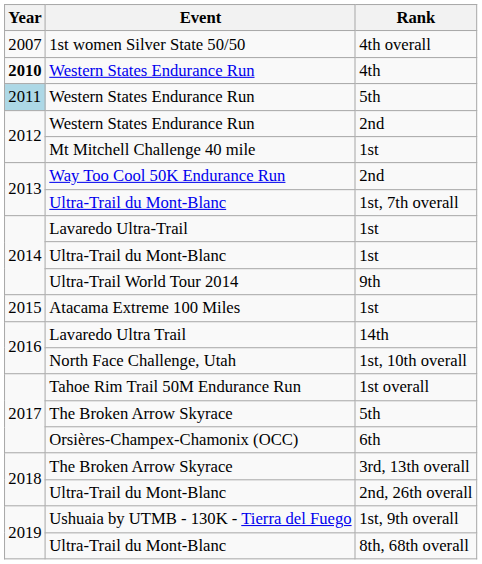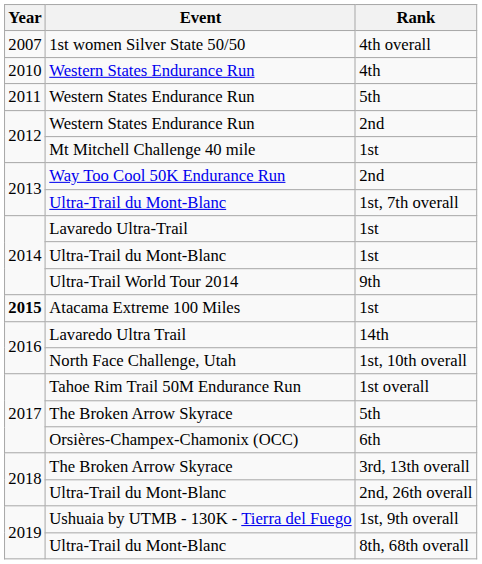(25, 70) bold -> (25, 70) normal
(25, 96) lightblue background -> (25, 96) no background
(25, 307) normal -> (25, 307) bold
